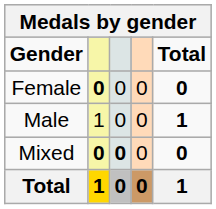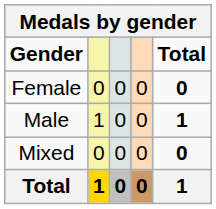(99, 87) bold -> (99, 87) normal
(99, 153) bold -> (99, 153) normal
(120, 153) bold -> (120, 153) normal
